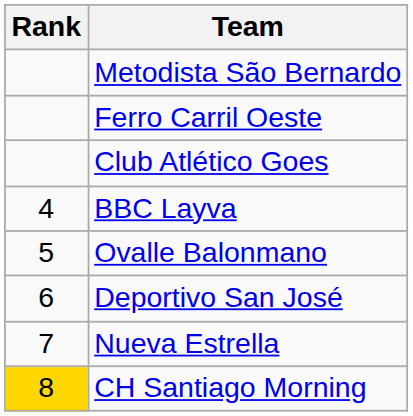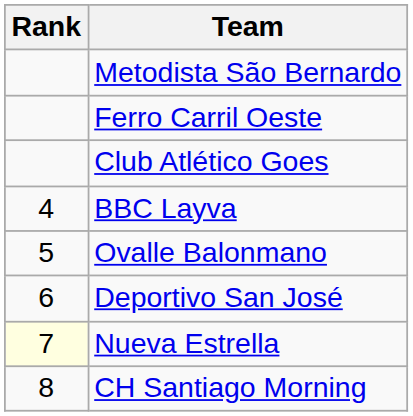(46, 343) no background -> (46, 343) lightyellow background
(46, 388) gold background -> (46, 388) no background
